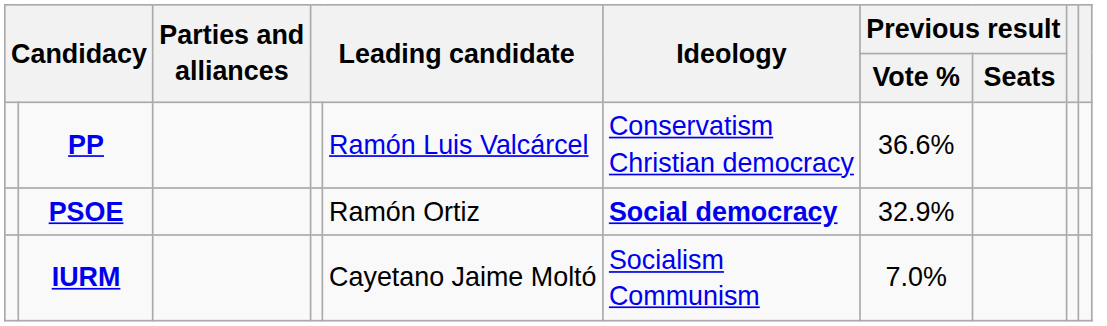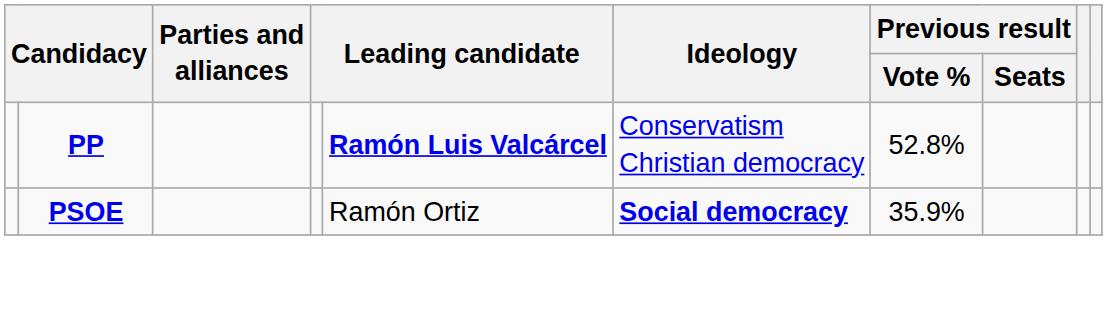(459, 144) normal -> (468, 144) bold
(916, 144) 36.6% -> (927, 144) 52.8%
(916, 211) 32.9% -> (927, 211) 35.9%
- row: (86, 278)
